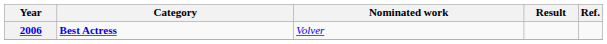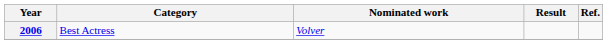(88, 30) bold -> (87, 30) normal
